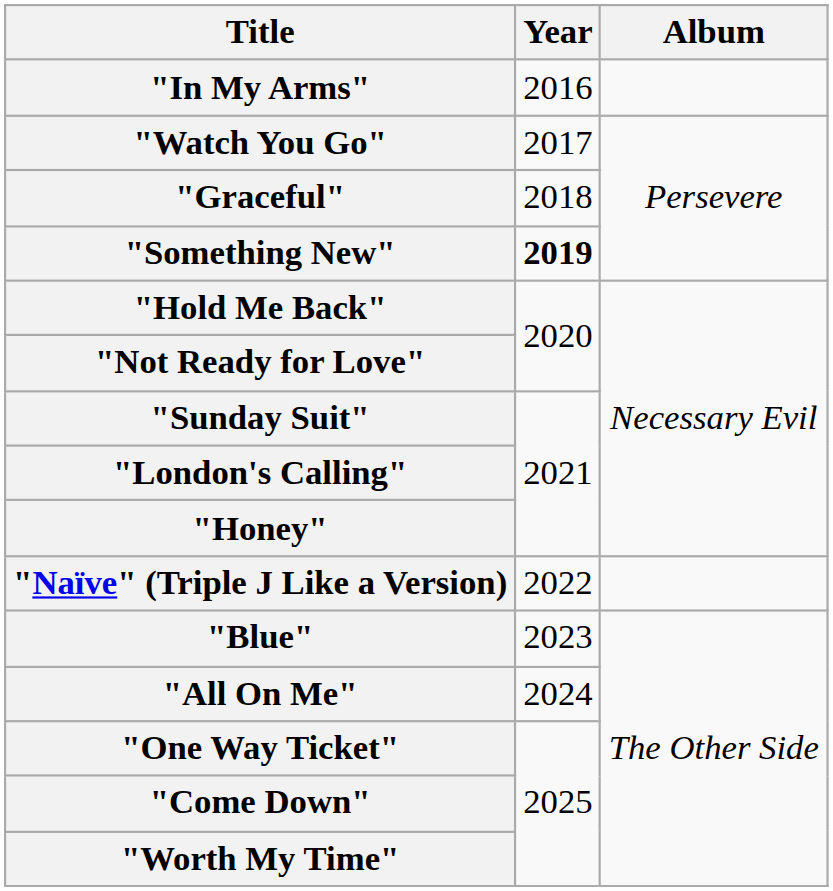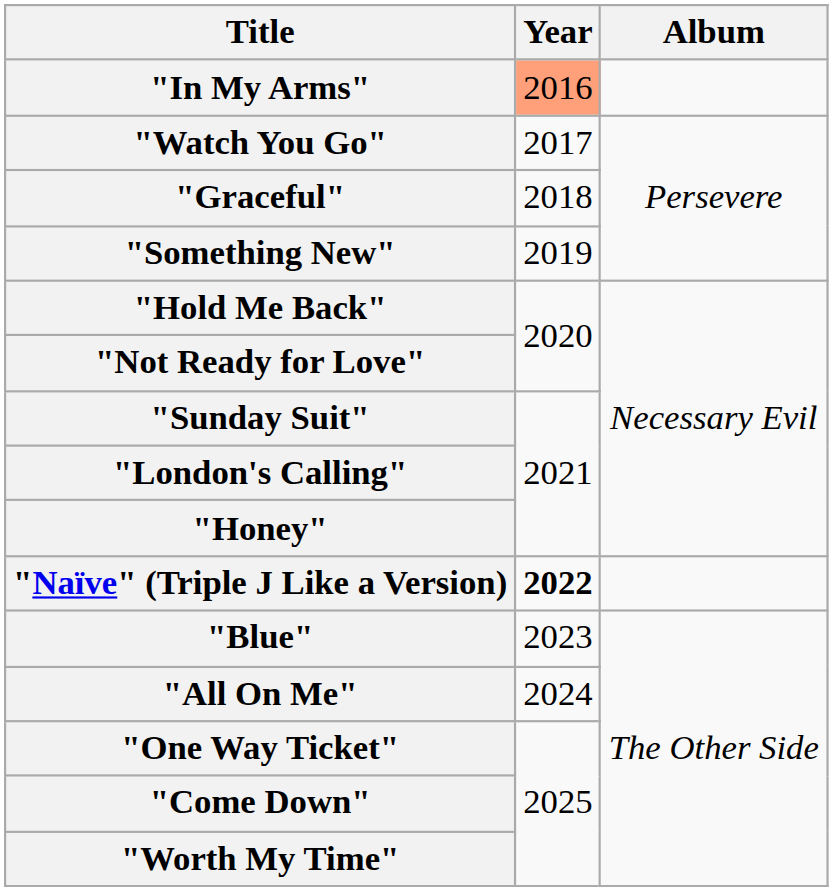(558, 87) no background -> (558, 87) lightsalmon background
(558, 252) bold -> (558, 252) normal
(558, 582) normal -> (558, 582) bold
